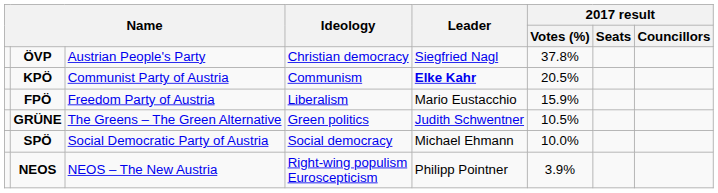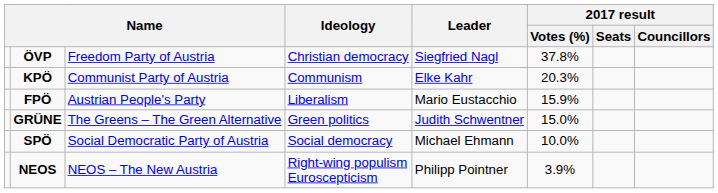(136, 57) Austrian People's Party -> (141, 57) Freedom Party of Austria
(445, 78) bold -> (444, 78) normal
(560, 78) 20.5% -> (560, 78) 20.3%
(141, 99) Freedom Party of Austria -> (136, 99) Austrian People's Party
(560, 120) 10.5% -> (560, 120) 15.0%
